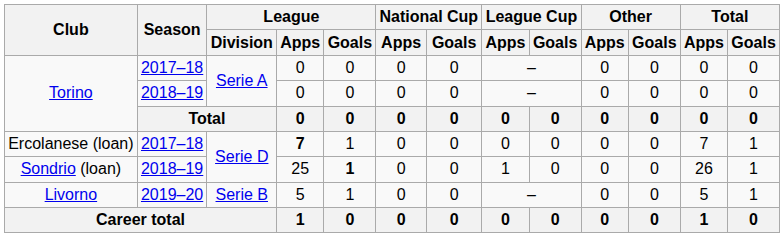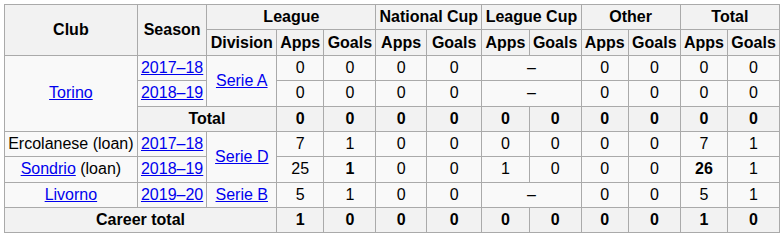(300, 144) bold -> (300, 144) normal
(704, 169) normal -> (704, 169) bold
